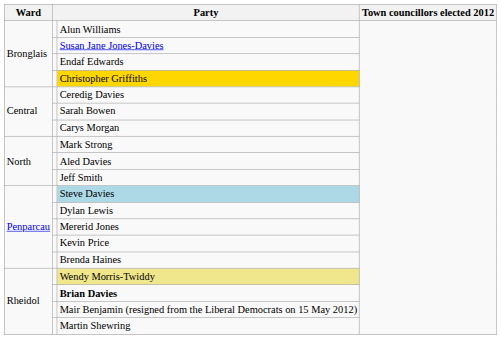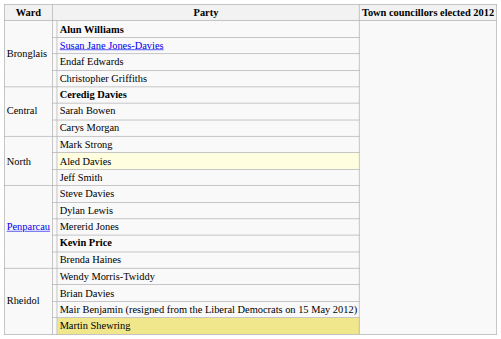(90, 29) normal -> (92, 29) bold
(103, 78) gold background -> (103, 78) no background
(92, 95) normal -> (93, 95) bold
(85, 161) no background -> (85, 161) lightyellow background
(87, 194) lightblue background -> (87, 194) no background
(84, 243) normal -> (86, 243) bold
(107, 276) khaki background -> (107, 276) no background
(88, 293) bold -> (87, 293) normal
(95, 326) no background -> (95, 326) khaki background
